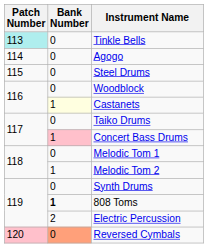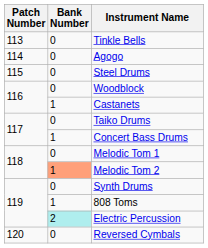(15, 40) paleturquoise background -> (15, 40) no background
(53, 105) lightyellow background -> (53, 105) no background
(53, 137) pink background -> (53, 137) no background
(53, 170) no background -> (53, 170) lightsalmon background
(53, 202) bold -> (53, 202) normal
(53, 219) no background -> (53, 219) paleturquoise background
(15, 235) pink background -> (15, 235) no background
(53, 235) lightsalmon background -> (53, 235) no background
